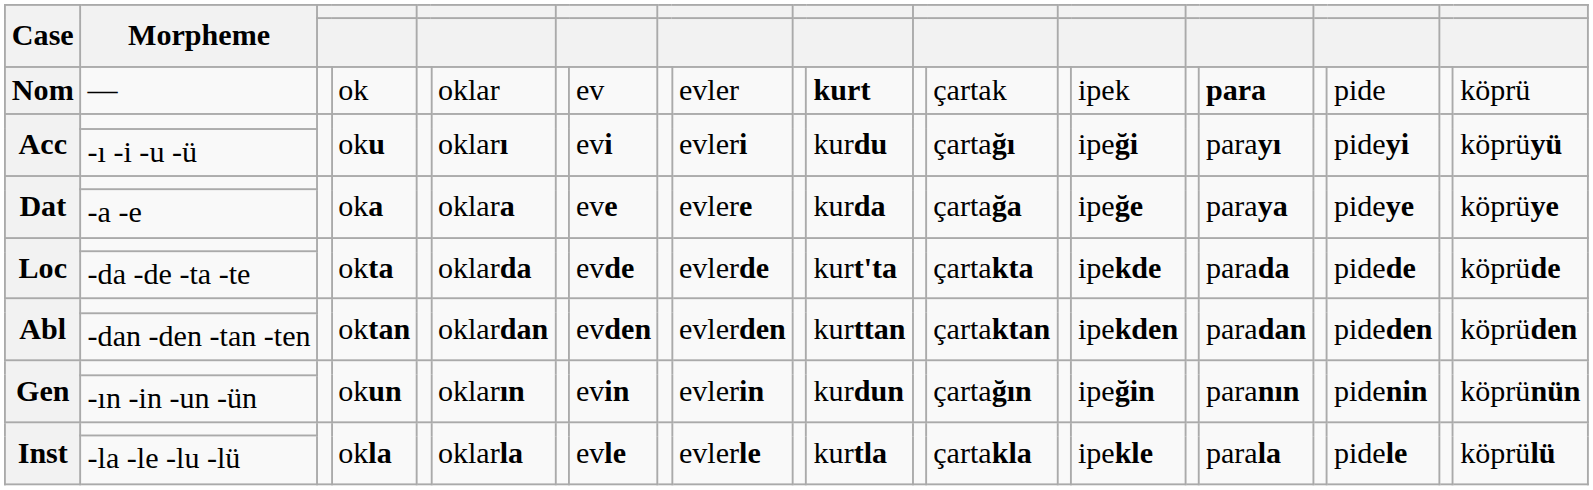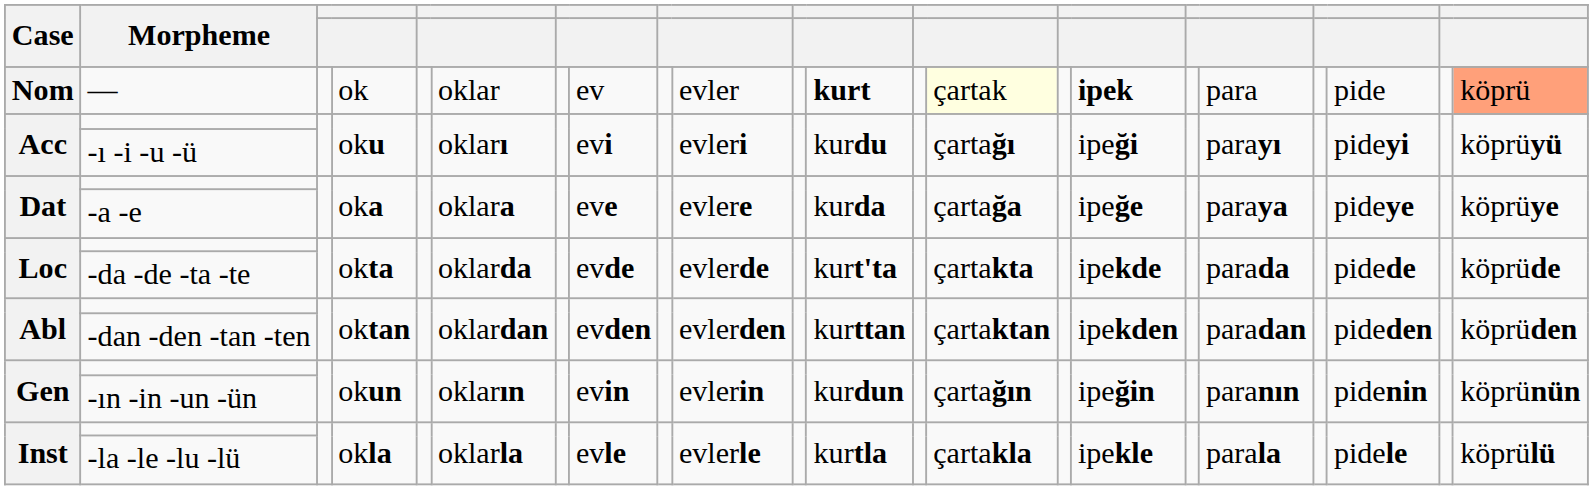(970, 89) no background -> (970, 89) lightyellow background
(1104, 89) normal -> (1105, 89) bold
(1236, 89) bold -> (1232, 89) normal
(1495, 89) no background -> (1495, 89) lightsalmon background
